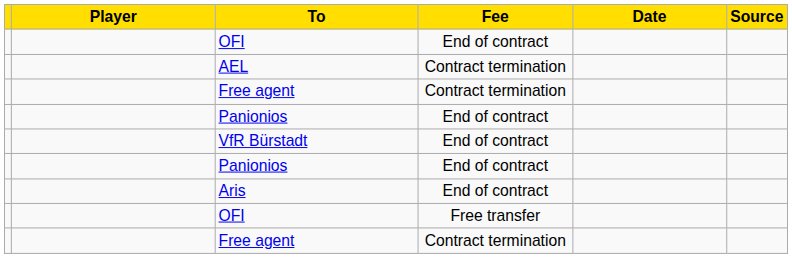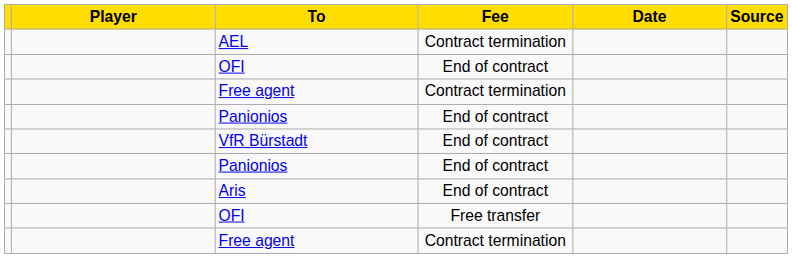rows swapped: (233, 66) <-> (232, 41)
